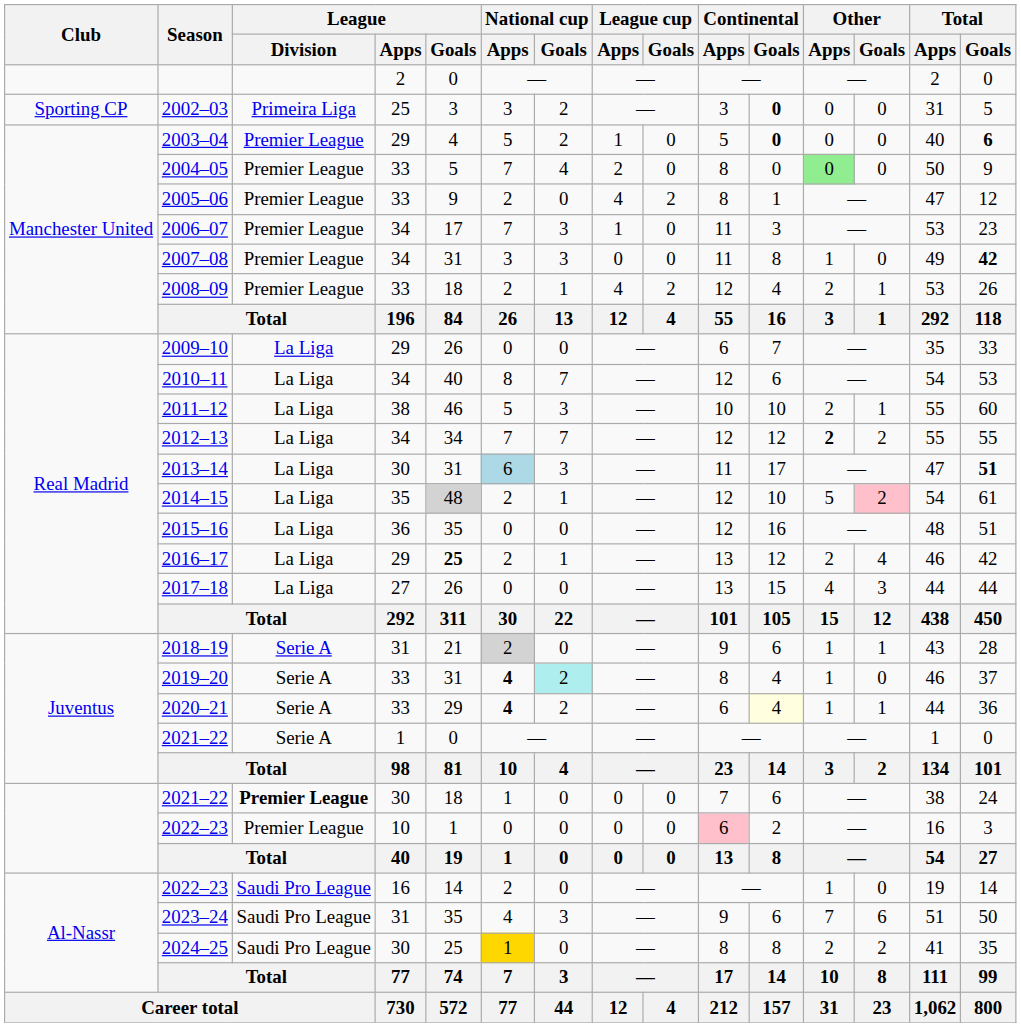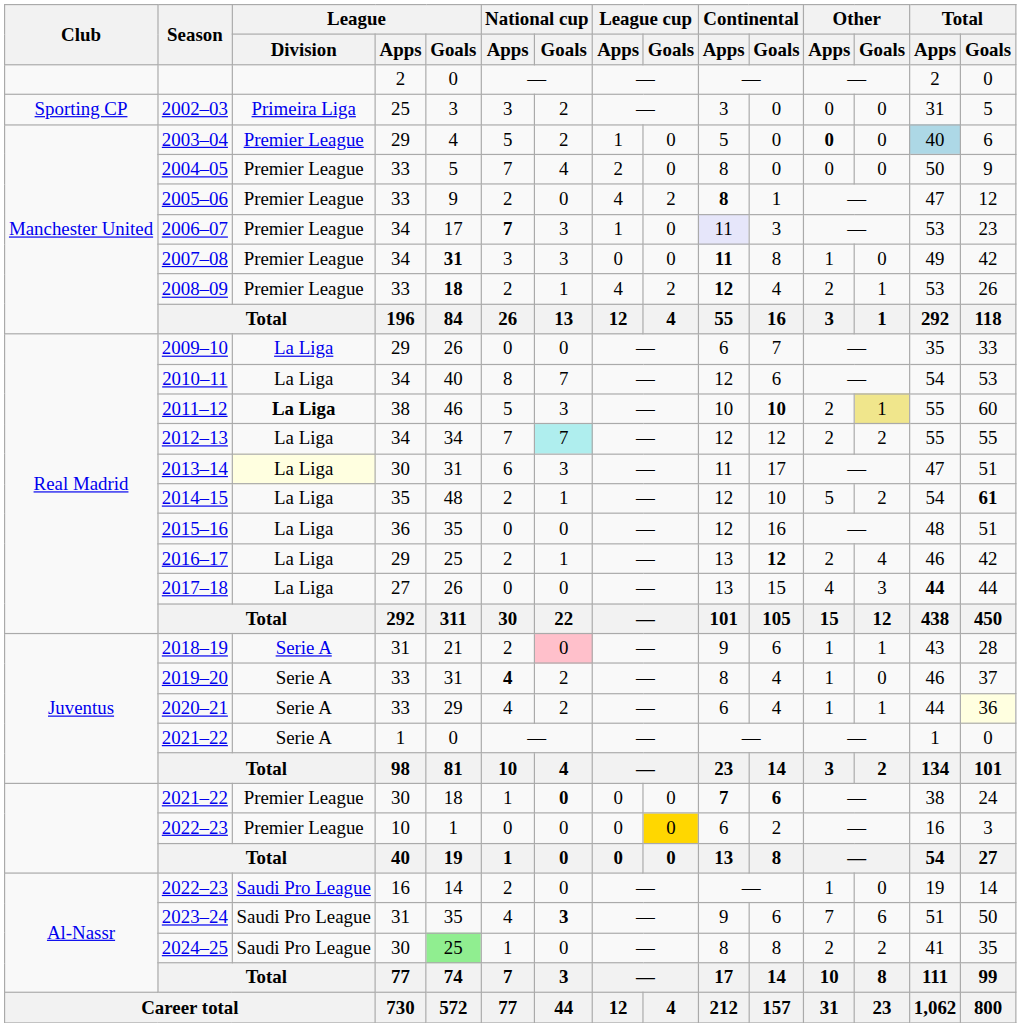(776, 109) bold -> (776, 109) normal
(776, 139) bold -> (776, 139) normal
(829, 139) normal -> (829, 139) bold
(935, 139) no background -> (935, 139) lightblue background
(988, 139) bold -> (988, 139) normal
(829, 169) lightgreen background -> (829, 169) no background
(724, 199) normal -> (724, 199) bold
(508, 229) normal -> (508, 229) bold
(724, 229) no background -> (724, 229) lavender background
(453, 259) normal -> (453, 259) bold
(724, 259) normal -> (724, 259) bold
(988, 259) bold -> (988, 259) normal
(453, 288) normal -> (453, 288) bold
(724, 288) normal -> (724, 288) bold
(304, 408) normal -> (304, 408) bold
(776, 408) normal -> (776, 408) bold
(882, 408) no background -> (882, 408) khaki background
(564, 438) no background -> (564, 438) paleturquoise background
(829, 438) bold -> (829, 438) normal
(304, 468) no background -> (304, 468) lightyellow background
(508, 468) lightblue background -> (508, 468) no background
(988, 468) bold -> (988, 468) normal
(453, 498) lightgrey background -> (453, 498) no background
(882, 498) pink background -> (882, 498) no background
(988, 498) normal -> (988, 498) bold
(453, 558) bold -> (453, 558) normal
(776, 558) normal -> (776, 558) bold
(935, 588) normal -> (935, 588) bold
(508, 648) lightgrey background -> (508, 648) no background
(564, 648) no background -> (564, 648) pink background
(564, 678) paleturquoise background -> (564, 678) no background
(508, 708) bold -> (508, 708) normal
(776, 708) lightyellow background -> (776, 708) no background
(988, 708) no background -> (988, 708) lightyellow background
(304, 797) bold -> (304, 797) normal
(564, 797) normal -> (564, 797) bold
(724, 797) normal -> (724, 797) bold
(776, 797) normal -> (776, 797) bold
(671, 827) no background -> (671, 827) gold background
(724, 827) pink background -> (724, 827) no background
(564, 917) normal -> (564, 917) bold
(453, 947) no background -> (453, 947) lightgreen background
(508, 947) gold background -> (508, 947) no background
